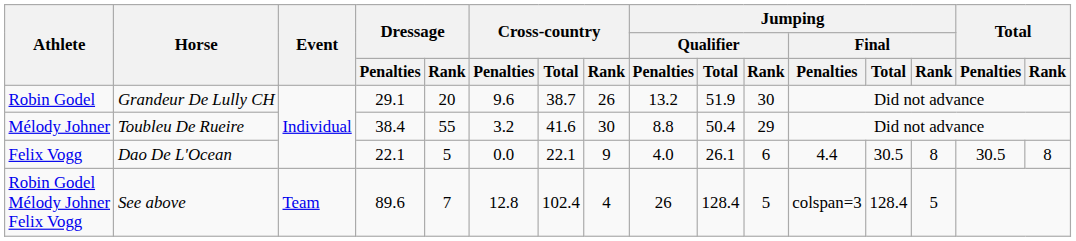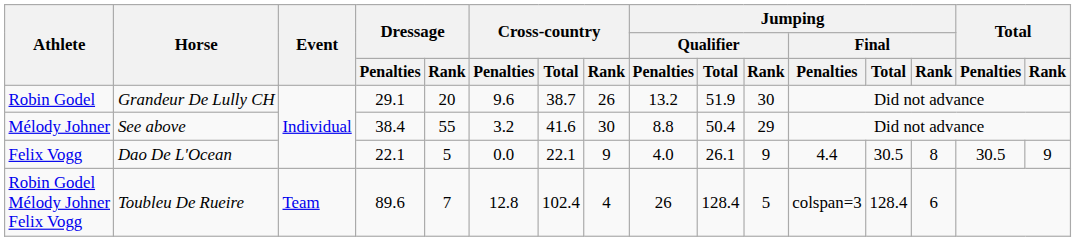(181, 126) Toubleu De Rueire -> (152, 126) See above
(766, 154) 6 -> (766, 154) 9
(1048, 154) 8 -> (1048, 154) 9
(152, 202) See above -> (181, 202) Toubleu De Rueire
(934, 202) 5 -> (934, 202) 6
